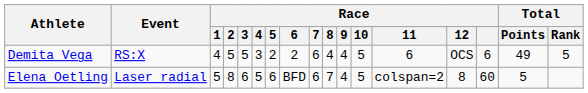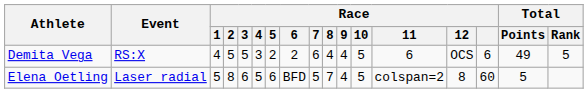(316, 77) 6 -> (316, 77) 5
